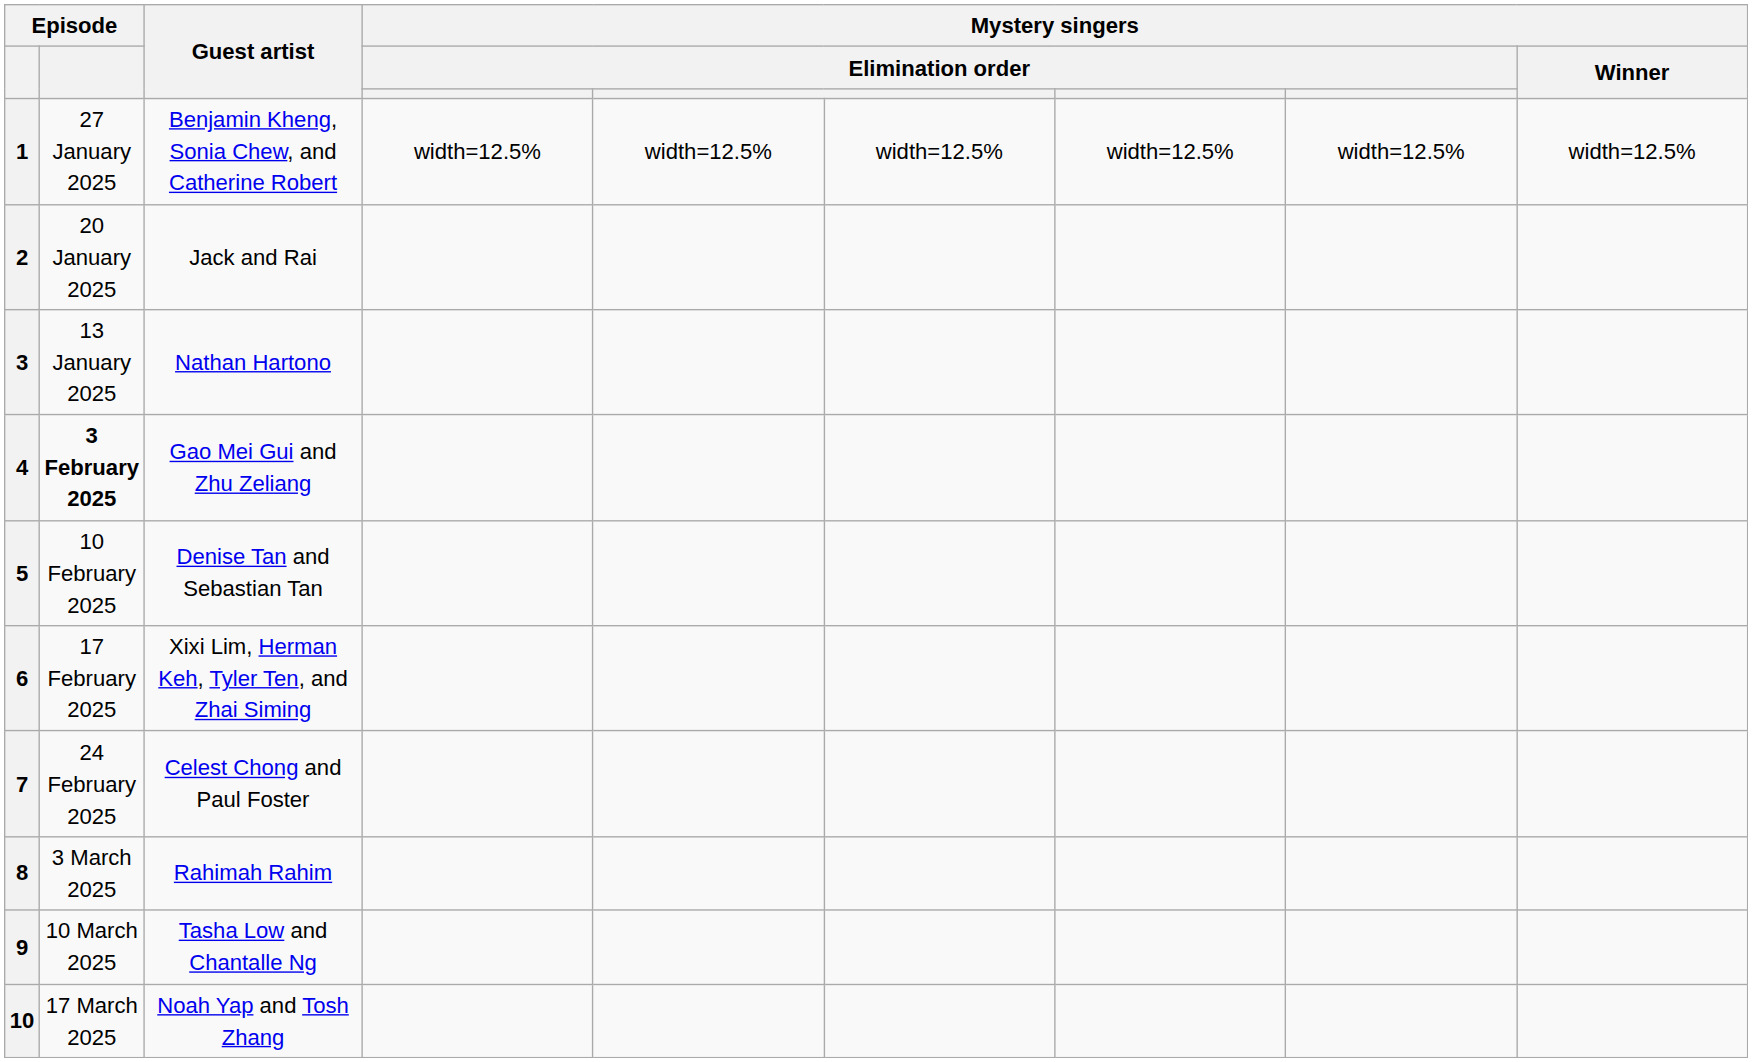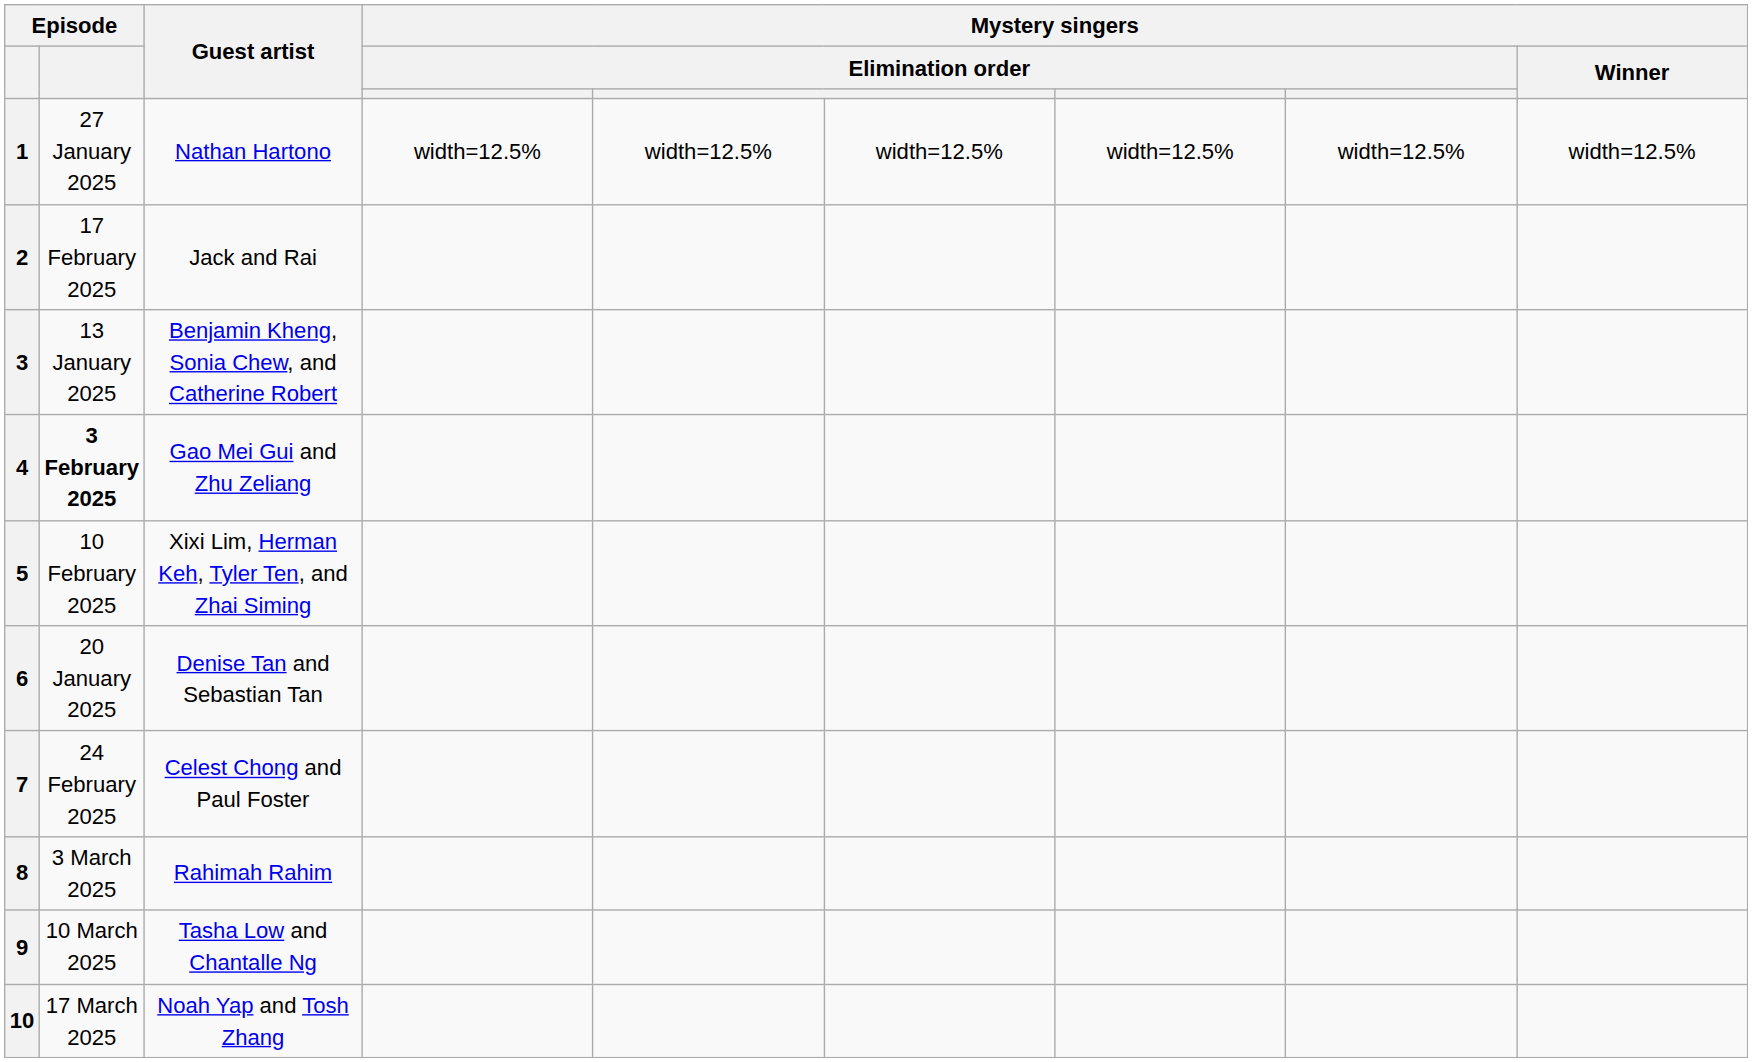(253, 151) Benjamin Kheng, Sonia Chew, and Catherine Robert -> (253, 151) Nathan Hartono
(92, 257) 20 January 2025 -> (92, 257) 17 February 2025
(253, 362) Nathan Hartono -> (253, 362) Benjamin Kheng, Sonia Chew, and Catherine Robert
(253, 573) Denise Tan and Sebastian Tan -> (253, 573) Xixi Lim, Herman Keh, Tyler Ten, and Zhai Siming
(92, 678) 17 February 2025 -> (92, 678) 20 January 2025
(253, 678) Xixi Lim, Herman Keh, Tyler Ten, and Zhai Siming -> (253, 678) Denise Tan and Sebastian Tan
